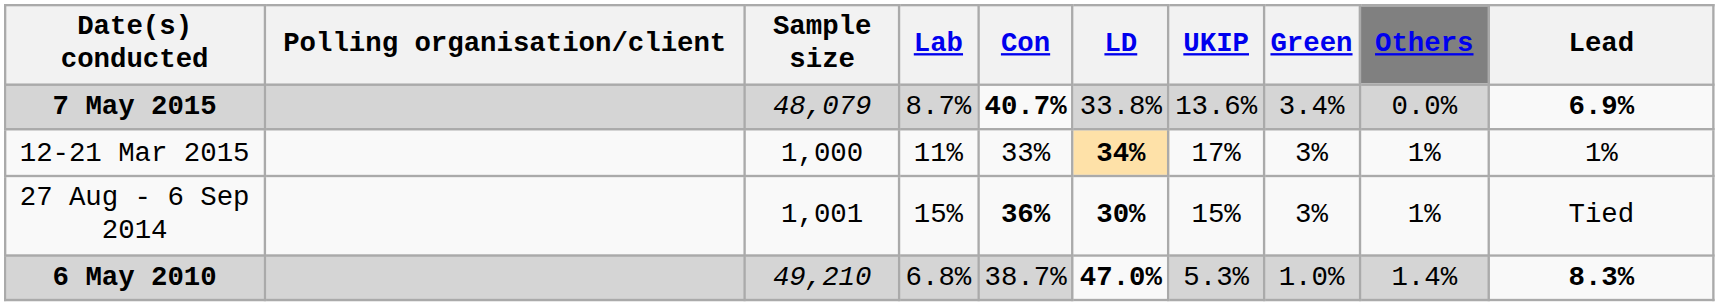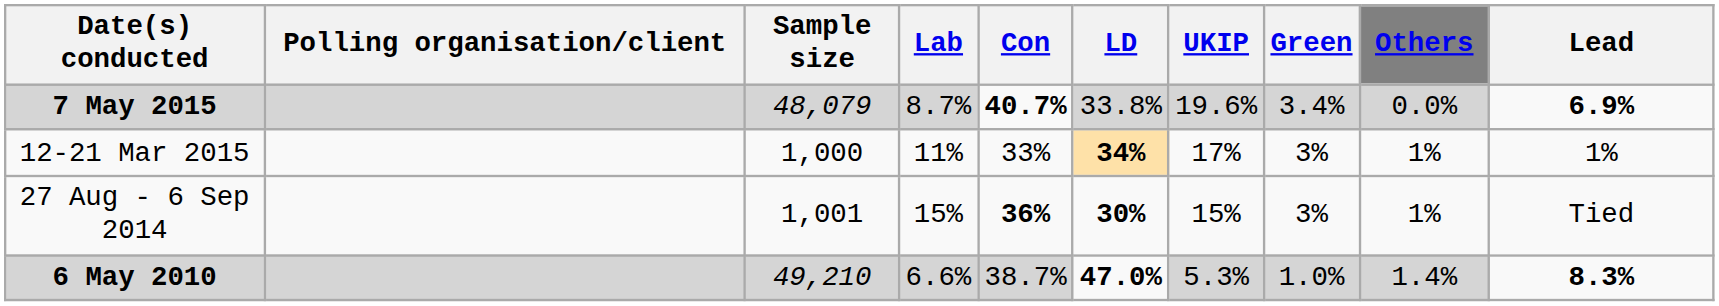(1216, 107) 13.6% -> (1216, 107) 19.6%
(938, 277) 6.8% -> (938, 277) 6.6%
